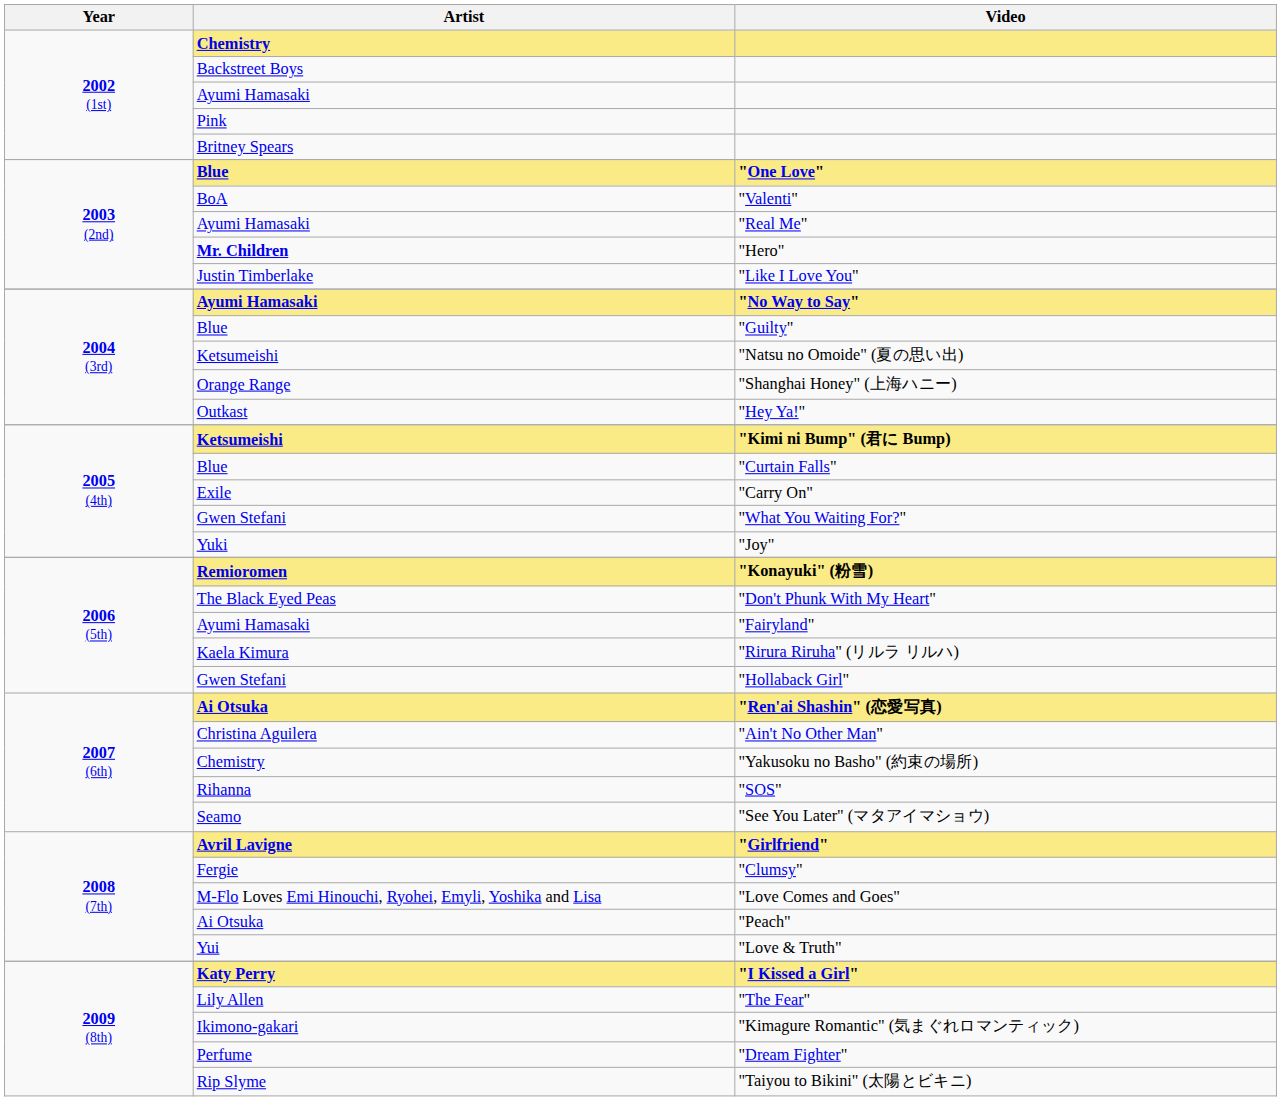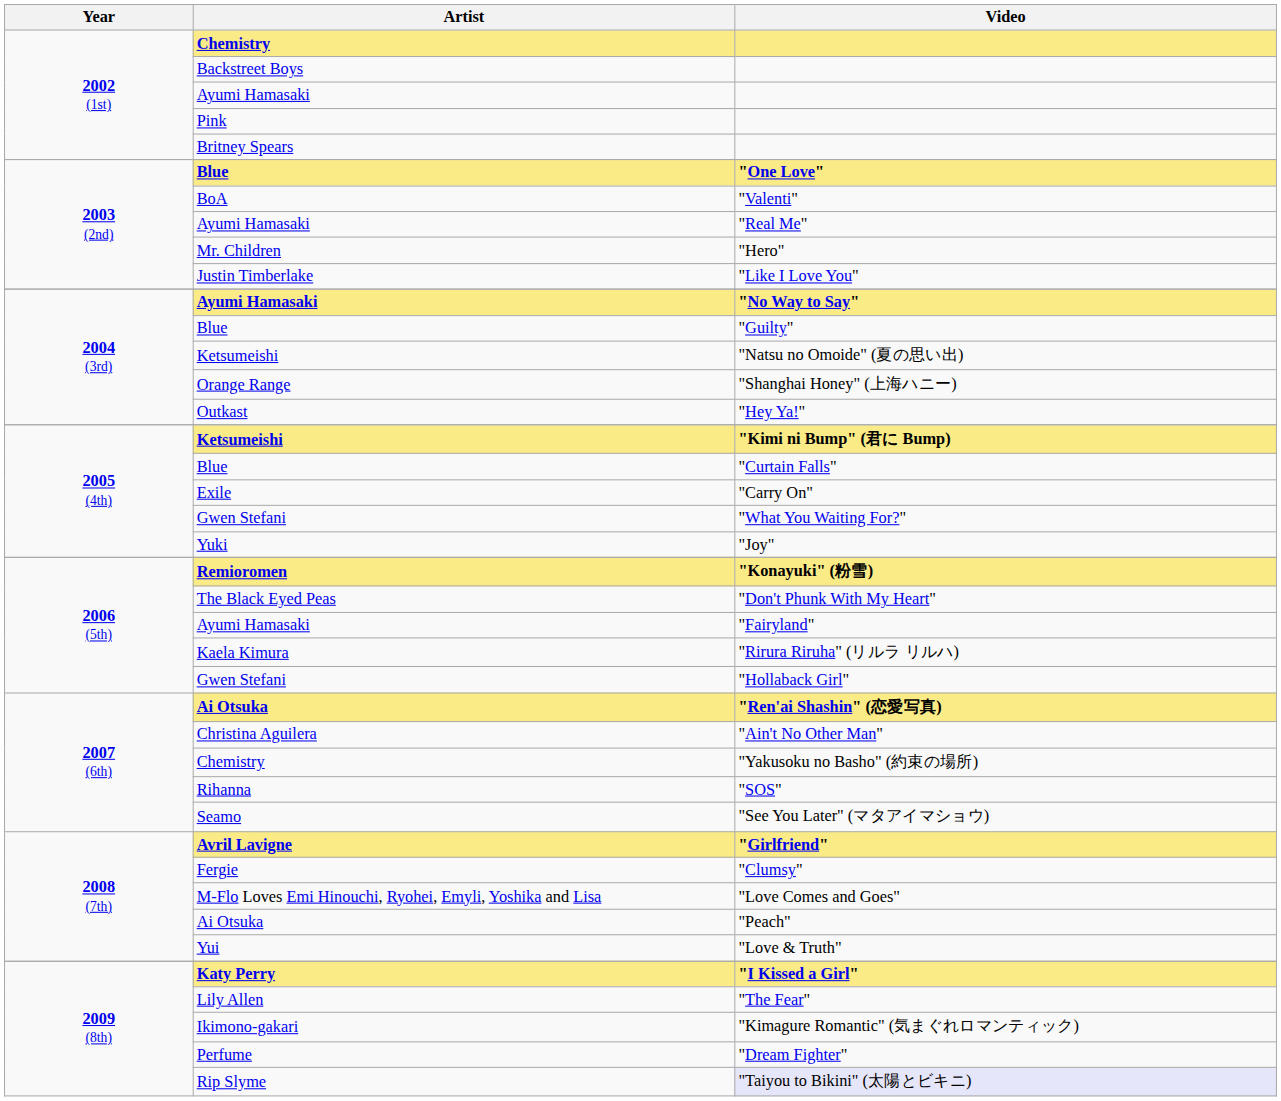(242, 250) bold -> (239, 250) normal
(855, 1081) no background -> (855, 1081) lavender background
